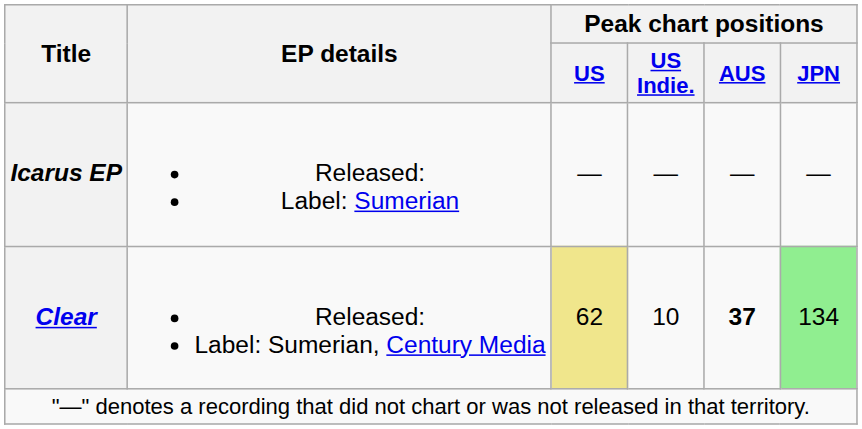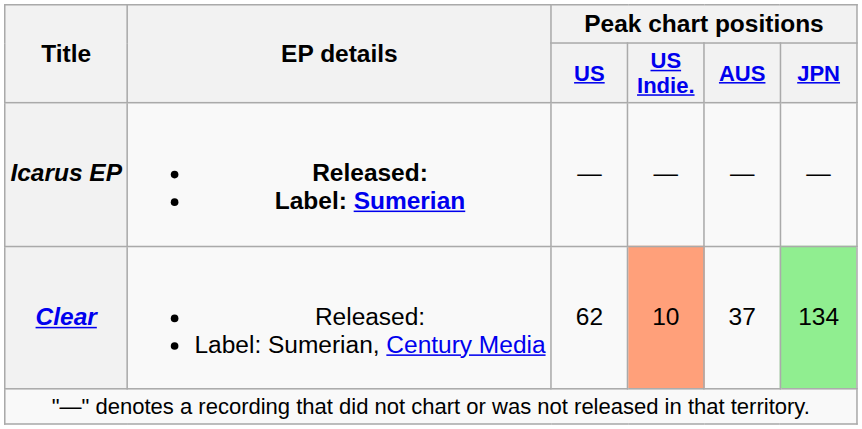(339, 188) normal -> (339, 188) bold
(589, 316) khaki background -> (589, 316) no background
(666, 316) no background -> (666, 316) lightsalmon background
(742, 316) bold -> (742, 316) normal
